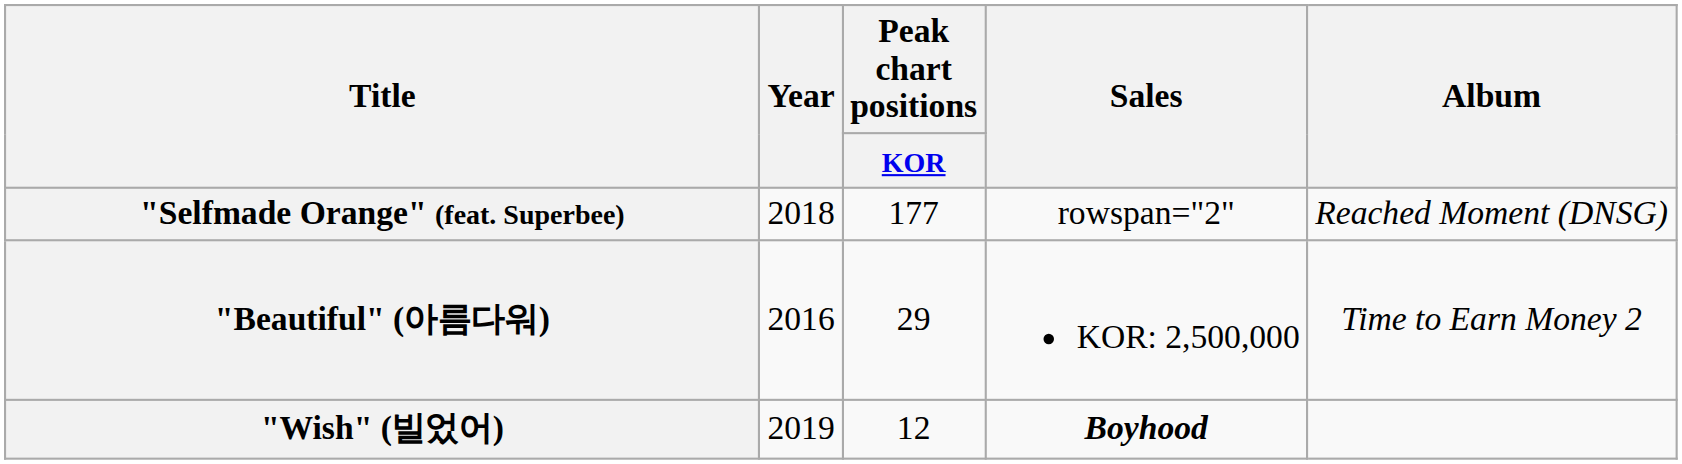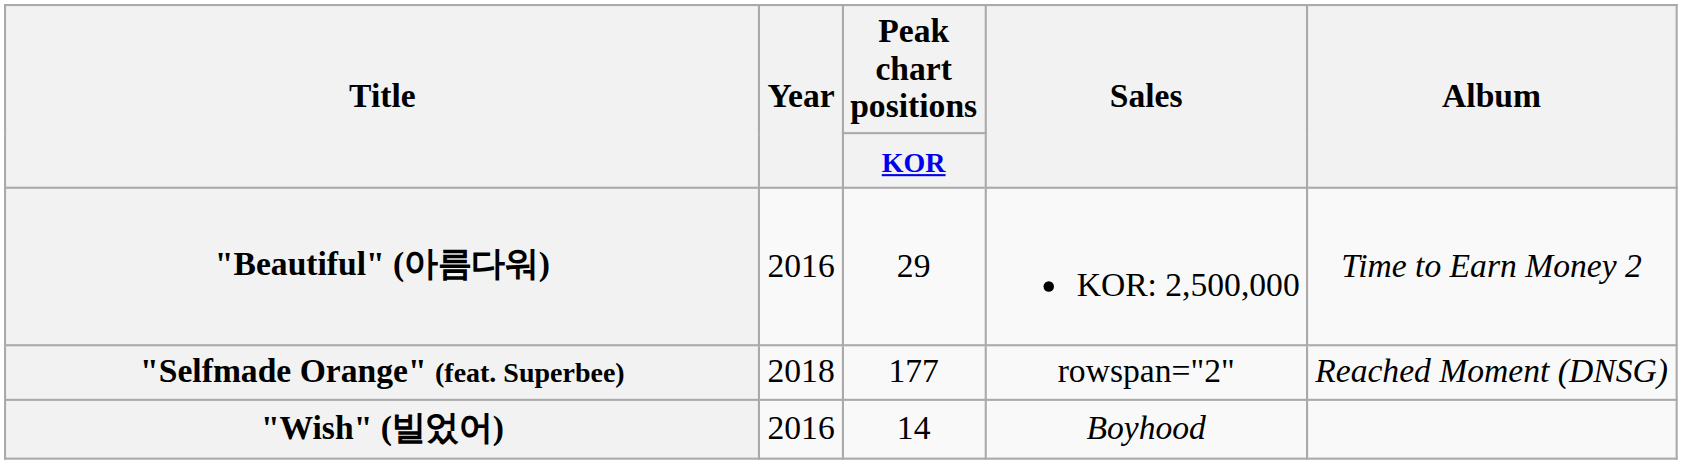rows swapped: (382, 318) <-> (382, 213)
(801, 428) 2019 -> (801, 428) 2016
(914, 428) 12 -> (914, 428) 14
(1146, 428) bold -> (1146, 428) normal
